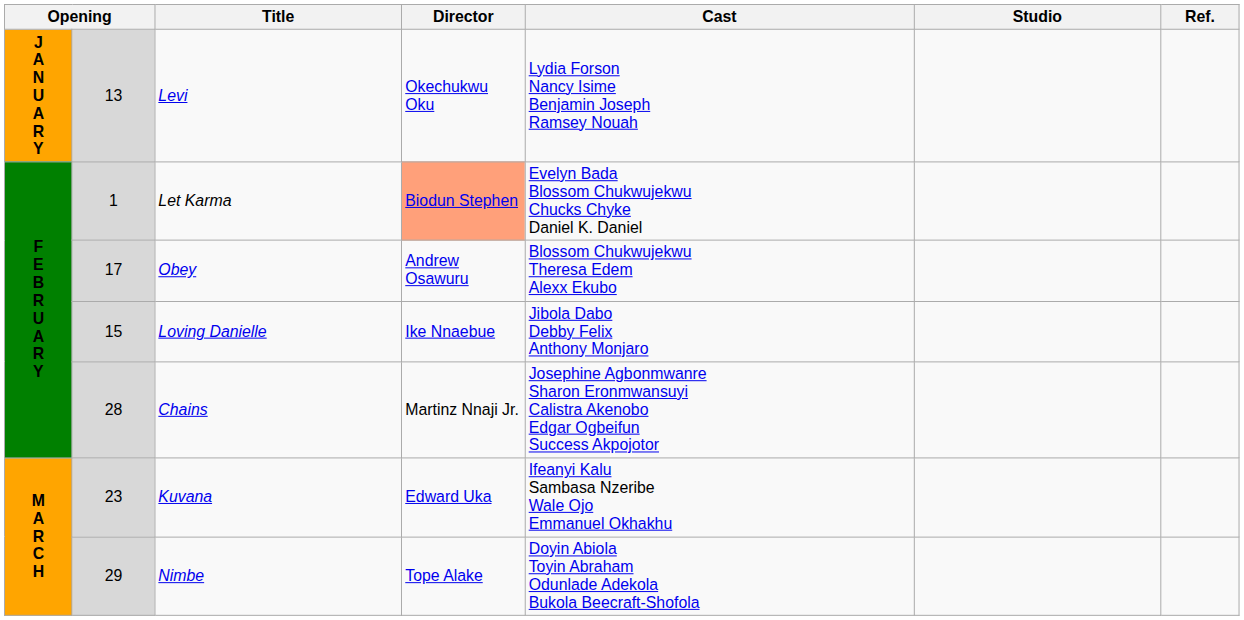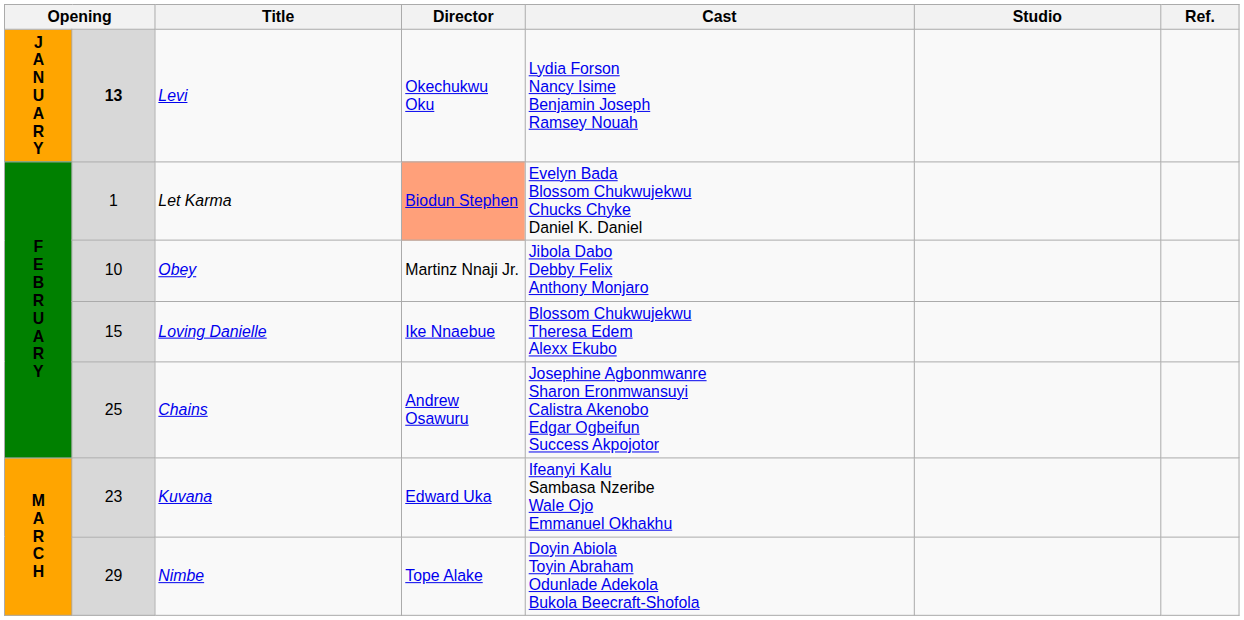(113, 95) normal -> (113, 95) bold
(113, 270) 17 -> (113, 270) 10
(437, 270) Andrew Osawuru -> (462, 270) Martinz Nnaji Jr.
(610, 270) Blossom Chukwujekwu Theresa Edem Alexx Ekubo -> (589, 270) Jibola Dabo Debby Felix Anthony Monjaro
(589, 331) Jibola Dabo Debby Felix Anthony Monjaro -> (610, 331) Blossom Chukwujekwu Theresa Edem Alexx Ekubo
(113, 409) 28 -> (113, 409) 25
(462, 409) Martinz Nnaji Jr. -> (437, 409) Andrew Osawuru
